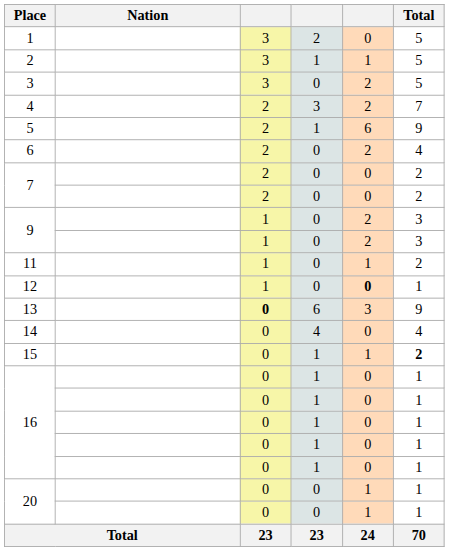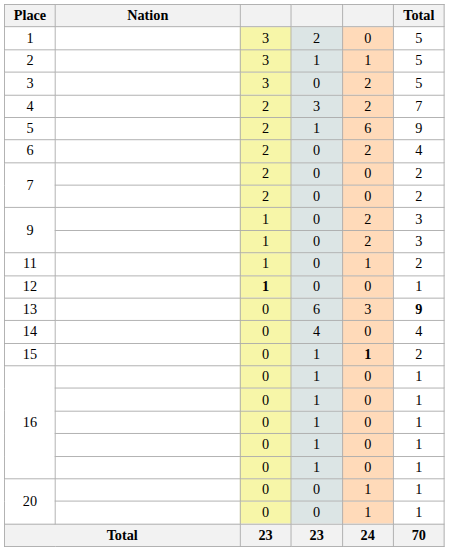(266, 286) normal -> (266, 286) bold
(368, 286) bold -> (368, 286) normal
(266, 309) bold -> (266, 309) normal
(419, 309) normal -> (419, 309) bold
(368, 354) normal -> (368, 354) bold
(419, 354) bold -> (419, 354) normal
